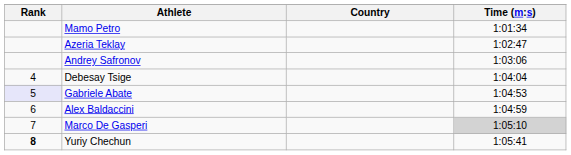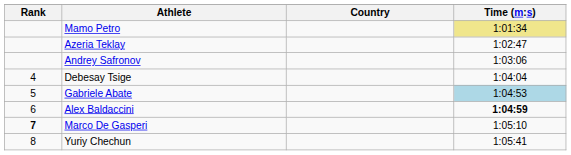(510, 29) no background -> (510, 29) khaki background
(33, 94) lavender background -> (33, 94) no background
(510, 94) no background -> (510, 94) lightblue background
(510, 110) normal -> (510, 110) bold
(33, 126) normal -> (33, 126) bold
(510, 126) lightgrey background -> (510, 126) no background
(33, 142) bold -> (33, 142) normal
